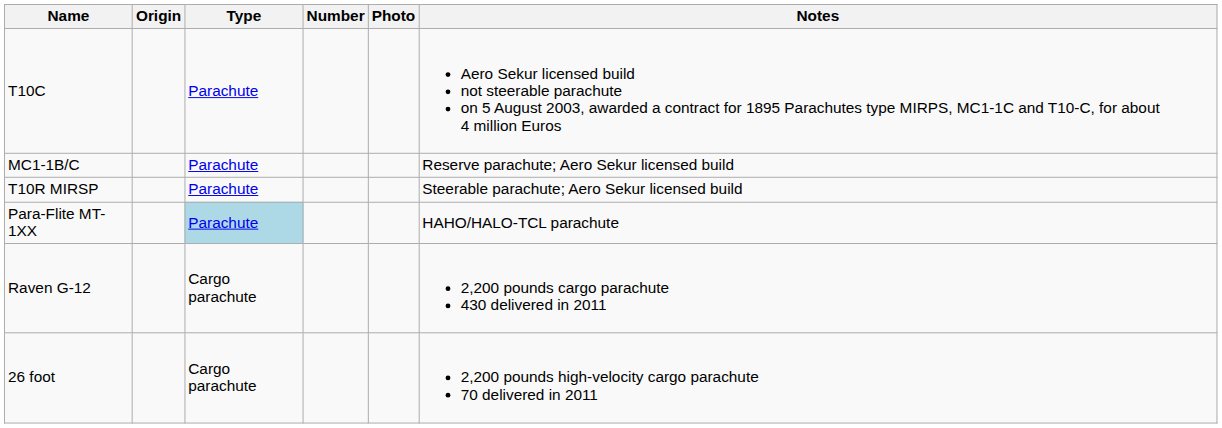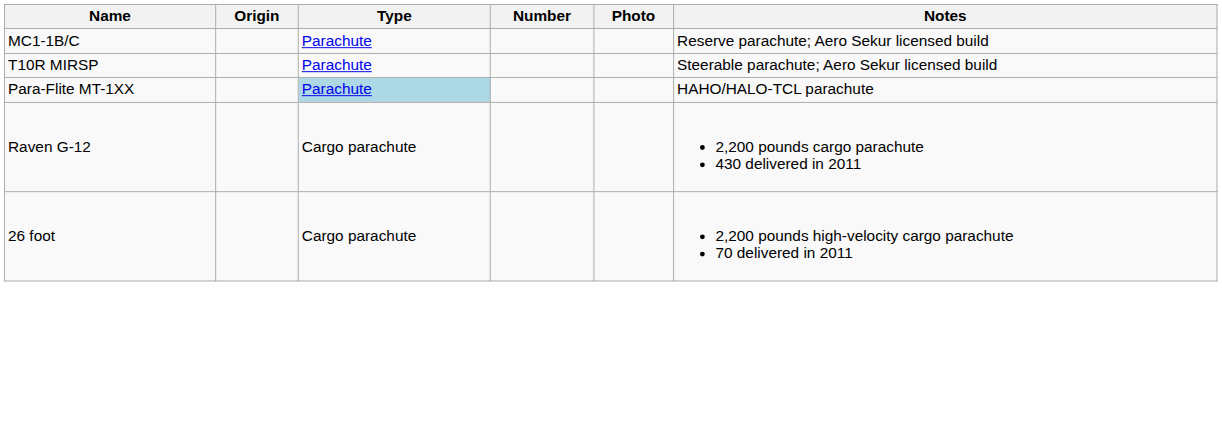- row: (27, 90)
